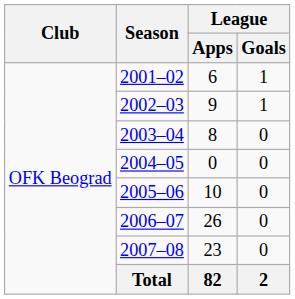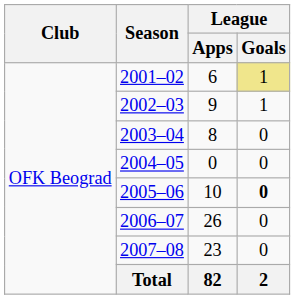(264, 76) no background -> (264, 76) khaki background
(264, 192) normal -> (264, 192) bold
